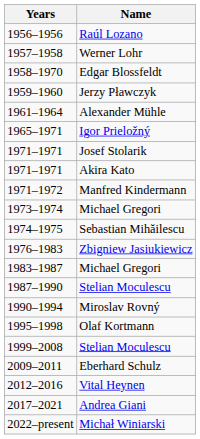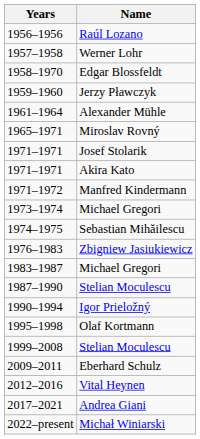(115, 131) Igor Prieložný -> (119, 131) Miroslav Rovný
(119, 307) Miroslav Rovný -> (115, 307) Igor Prieložný
